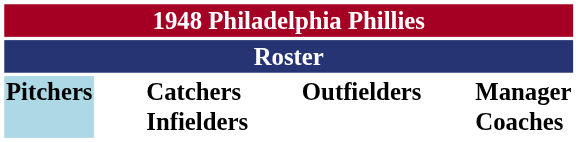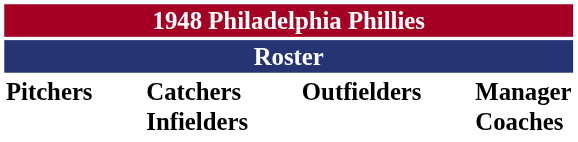(49, 91) lightblue background -> (49, 91) no background
